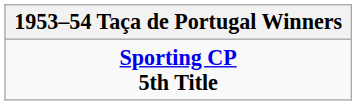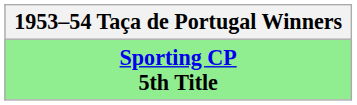(178, 69) no background -> (178, 69) lightgreen background
